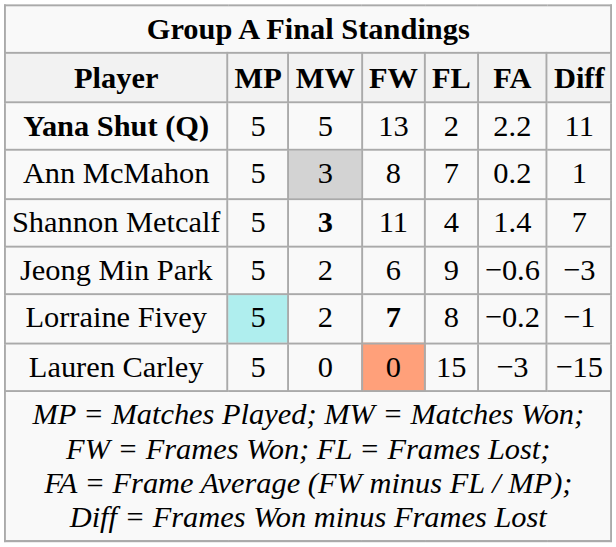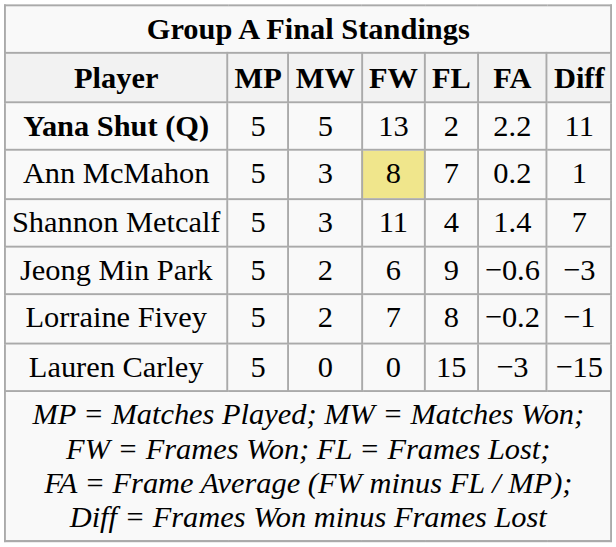(325, 173) lightgrey background -> (325, 173) no background
(393, 173) no background -> (393, 173) khaki background
(325, 221) bold -> (325, 221) normal
(258, 318) paleturquoise background -> (258, 318) no background
(393, 318) bold -> (393, 318) normal
(393, 366) lightsalmon background -> (393, 366) no background
